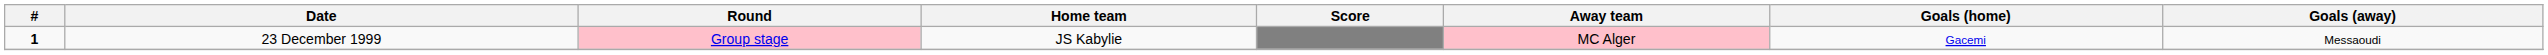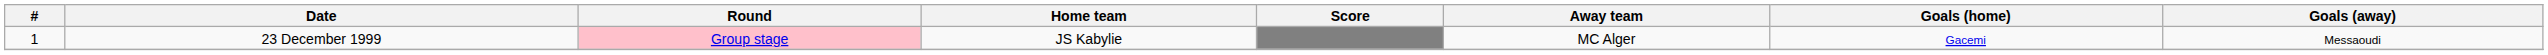(34, 38) bold -> (34, 38) normal
(1606, 38) pink background -> (1606, 38) no background
